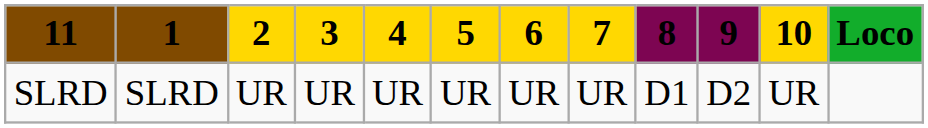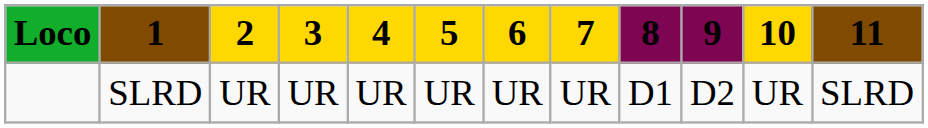columns swapped: (875, 33) <-> (61, 33)
